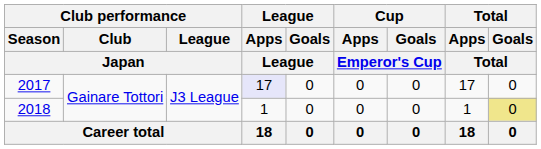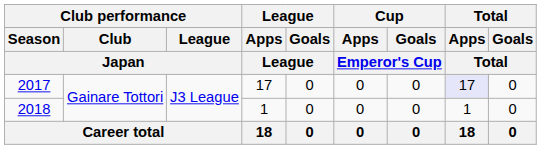(264, 86) lavender background -> (264, 86) no background
(467, 86) no background -> (467, 86) lavender background
(513, 109) khaki background -> (513, 109) no background
